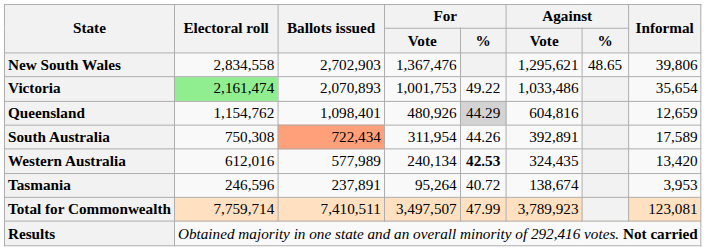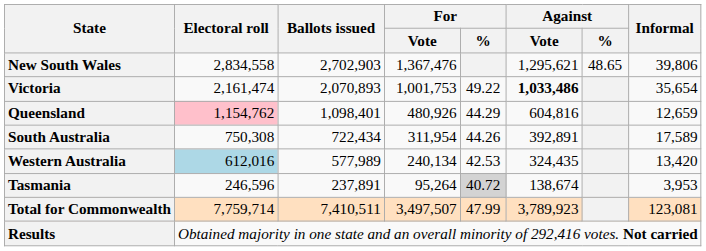(244, 88) lightgreen background -> (244, 88) no background
(548, 88) normal -> (548, 88) bold
(244, 112) no background -> (244, 112) pink background
(483, 112) lightgrey background -> (483, 112) no background
(356, 137) lightsalmon background -> (356, 137) no background
(250, 161) no background -> (250, 161) lightblue background
(483, 161) bold -> (483, 161) normal
(483, 185) no background -> (483, 185) lightgrey background
